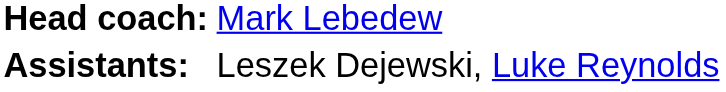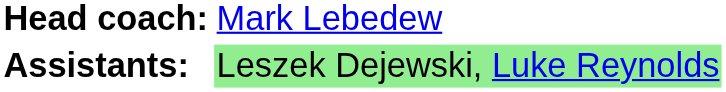(468, 65) no background -> (468, 65) lightgreen background
